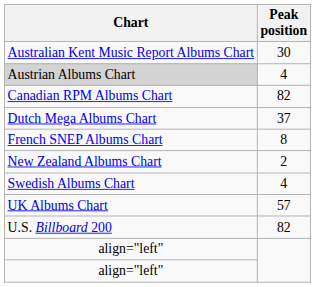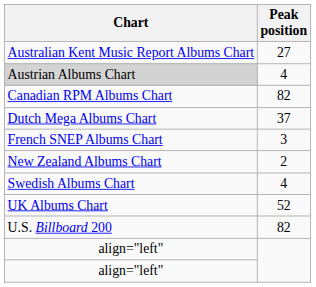(284, 52) 30 -> (284, 52) 27
(284, 140) 8 -> (284, 140) 3
(284, 205) 57 -> (284, 205) 52
